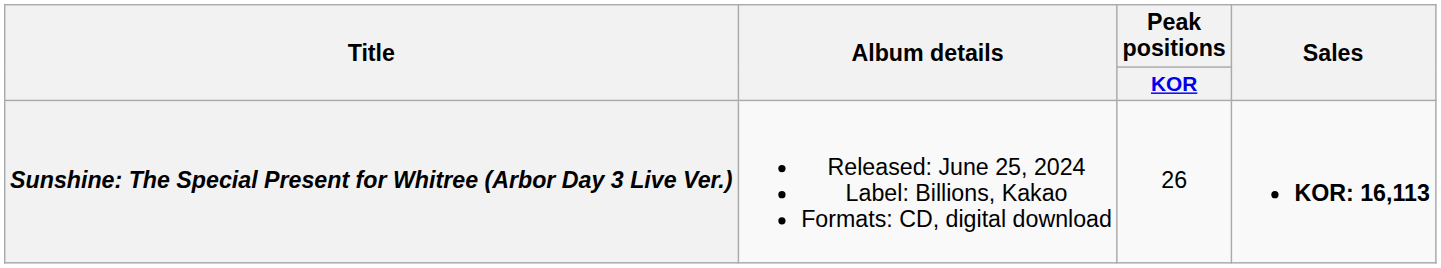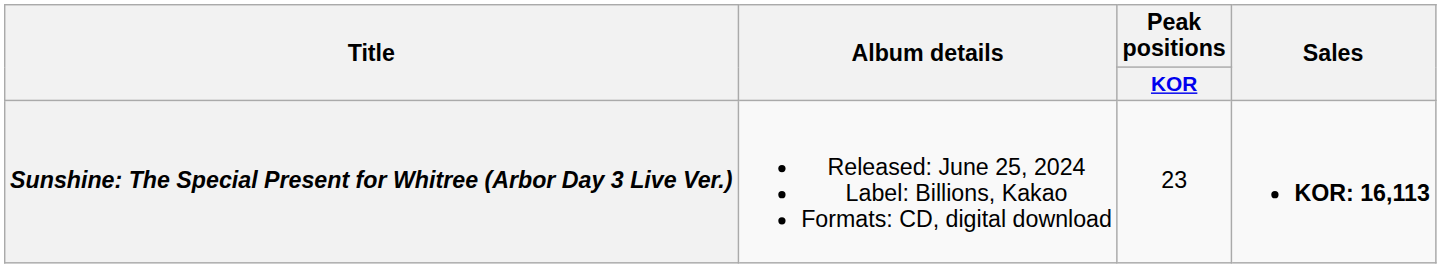(1174, 181) 26 -> (1174, 181) 23
